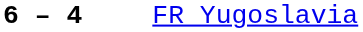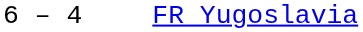(43, 15) bold -> (43, 15) normal
